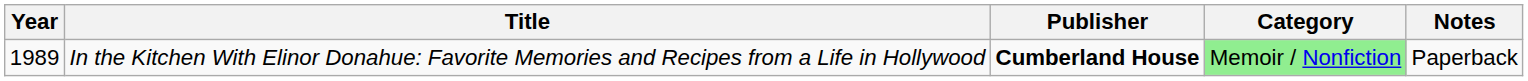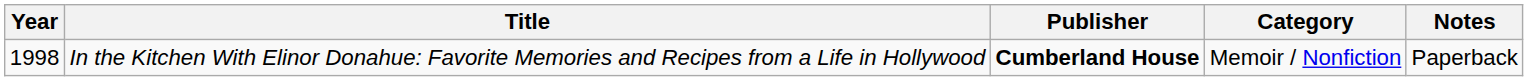(35, 57) 1989 -> (35, 57) 1998
(1306, 57) lightgreen background -> (1306, 57) no background
